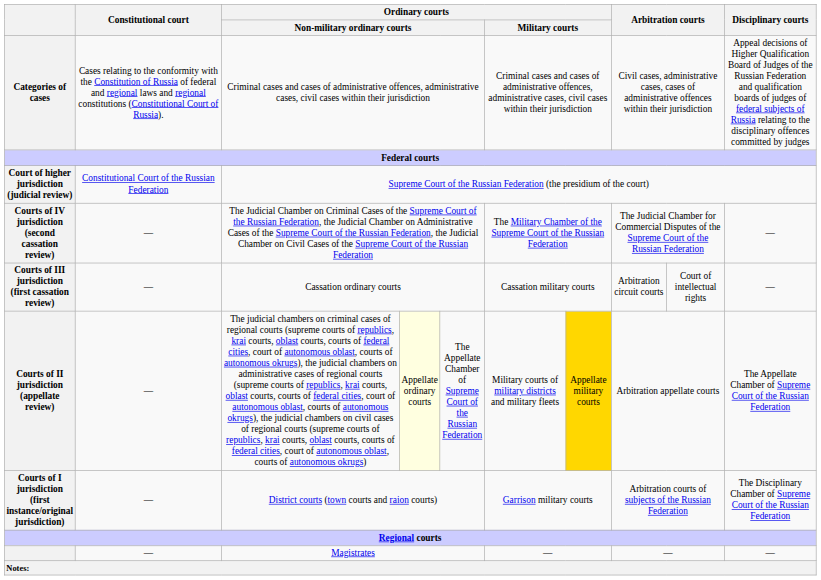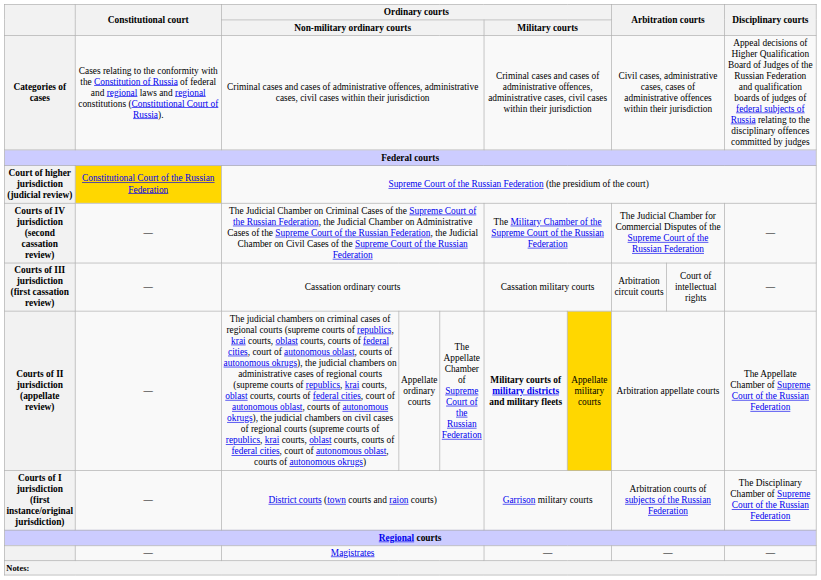(148, 184) no background -> (148, 184) gold background
(420, 391) lightyellow background -> (419, 391) no background
(525, 391) normal -> (526, 391) bold
